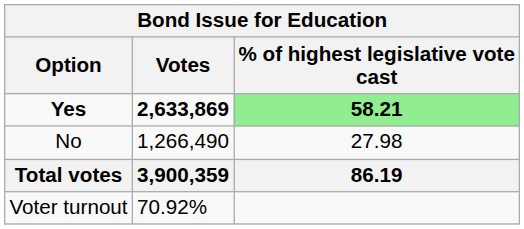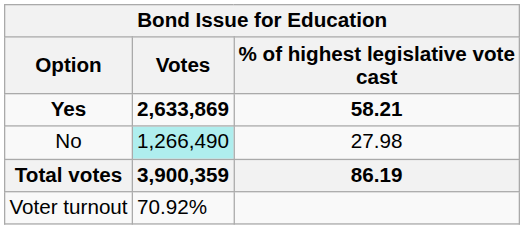(377, 109) lightgreen background -> (377, 109) no background
(183, 142) no background -> (183, 142) paleturquoise background
